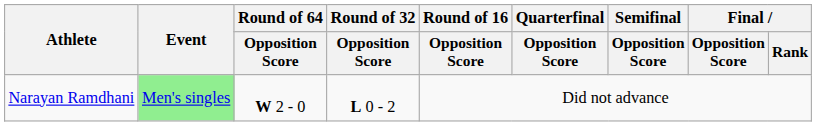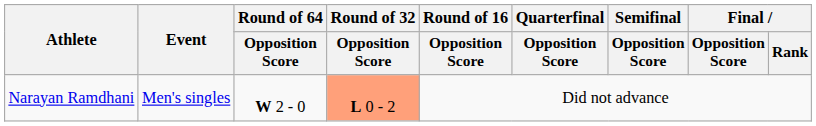(186, 98) lightgreen background -> (186, 98) no background
(373, 107) no background -> (373, 107) lightsalmon background
